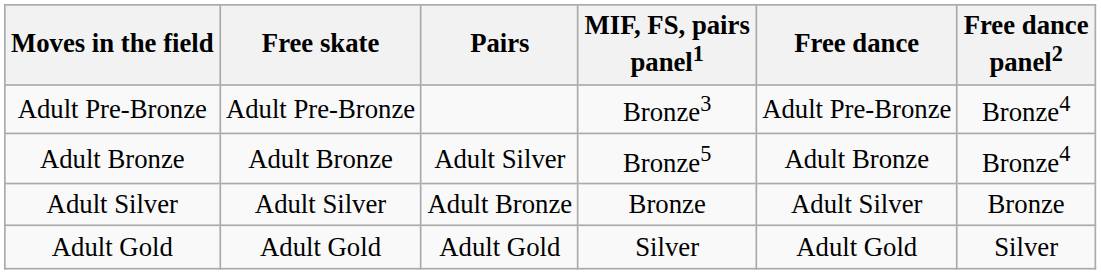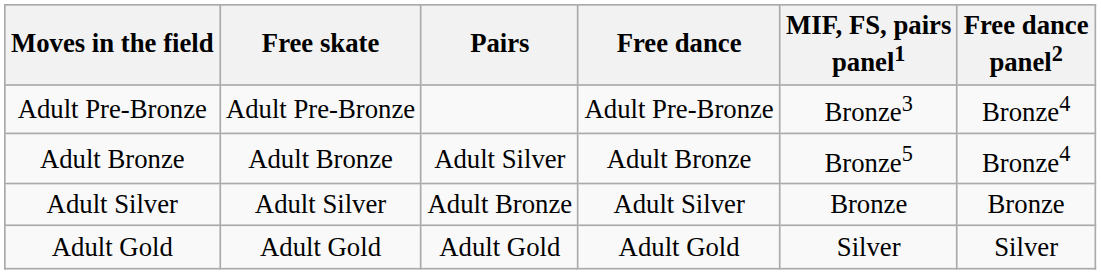columns swapped: (667, 44) <-> (857, 44)
